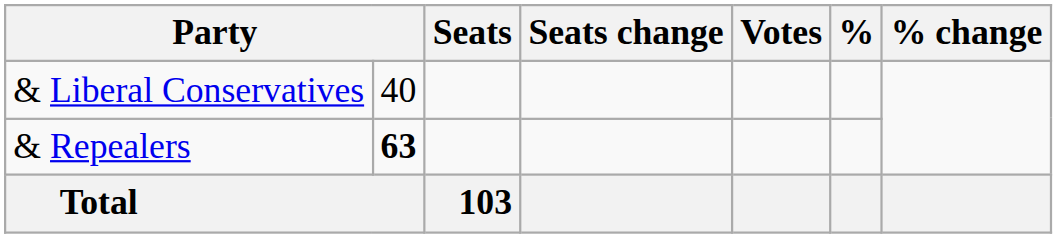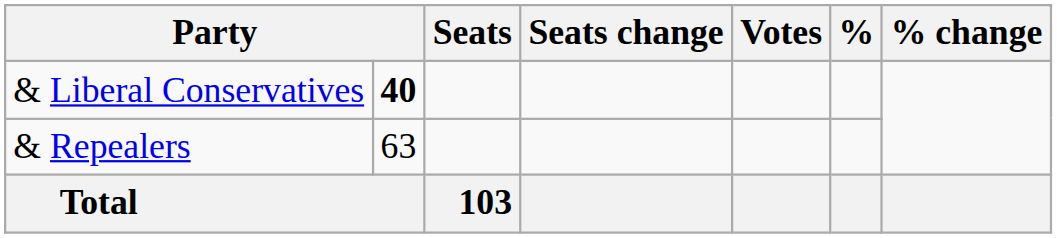(398, 89) normal -> (398, 89) bold
(398, 145) bold -> (398, 145) normal
